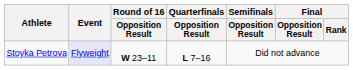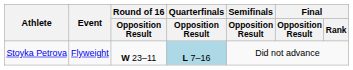(90, 53) lavender background -> (90, 53) no background
(196, 58) no background -> (196, 58) lightblue background
